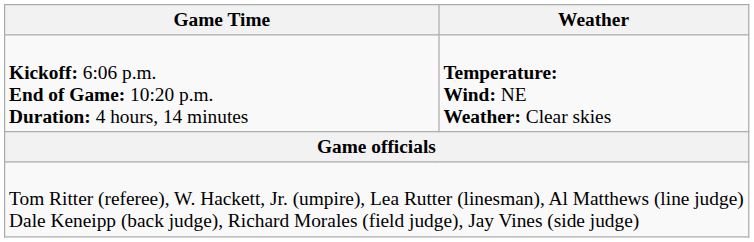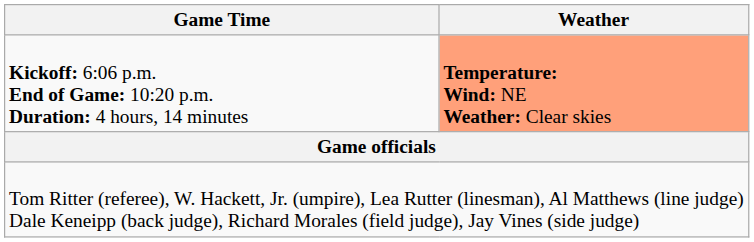(527, 94) no background -> (527, 94) lightsalmon background
